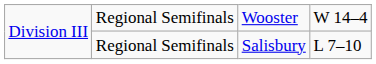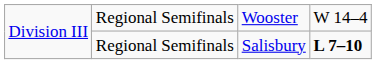(338, 44) normal -> (338, 44) bold
